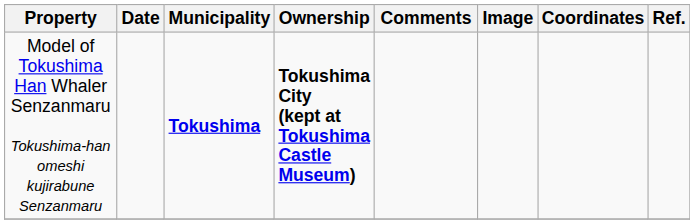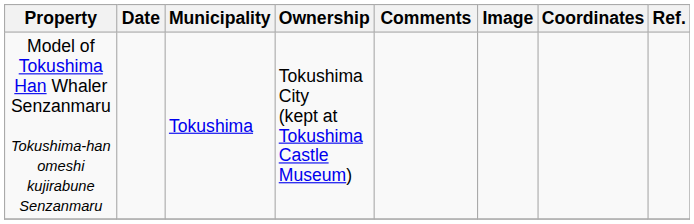(214, 125) bold -> (211, 125) normal
(324, 125) bold -> (321, 125) normal
